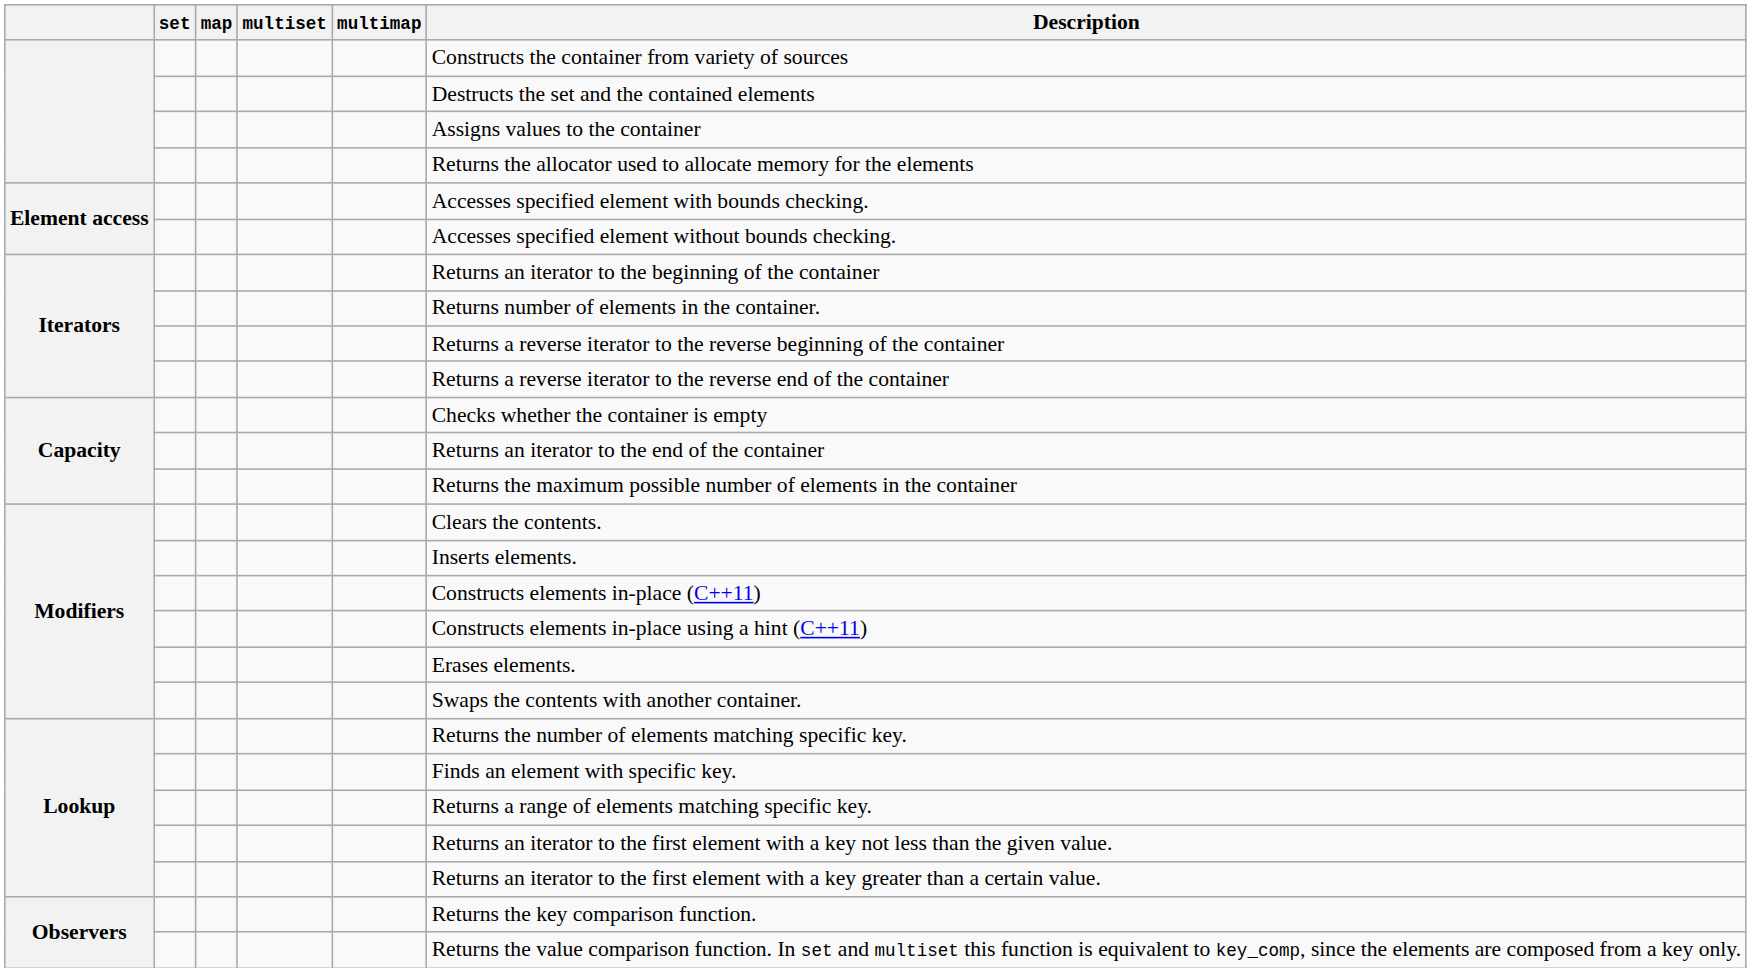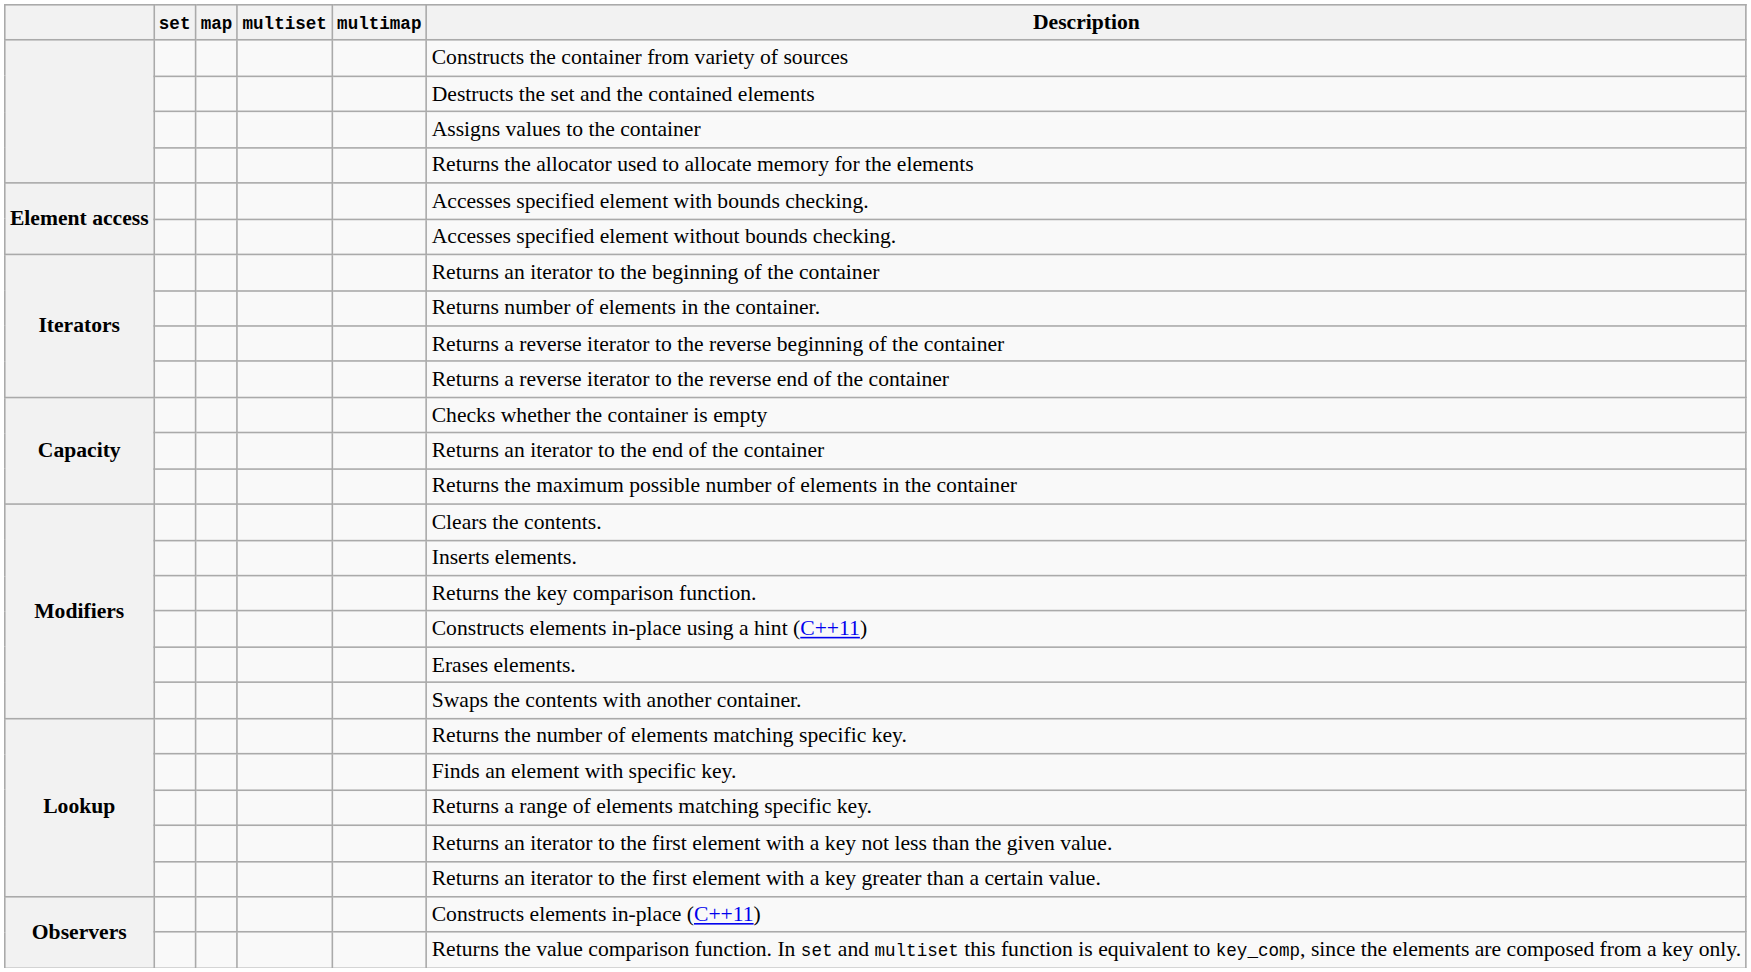(596, 592) Constructs elements in-place (C++11) -> (594, 592) Returns the key comparison function.
(594, 913) Returns the key comparison function. -> (596, 913) Constructs elements in-place (C++11)
